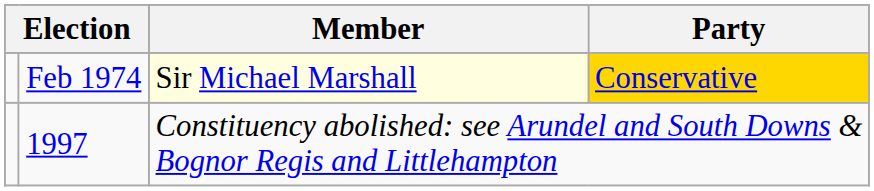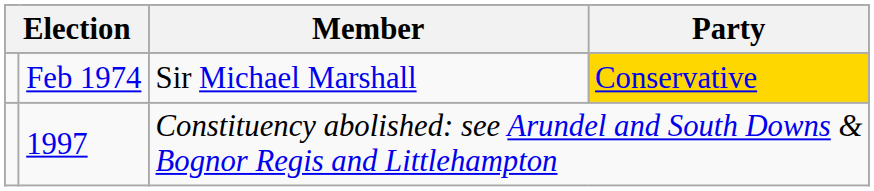(286, 77) lightyellow background -> (286, 77) no background
